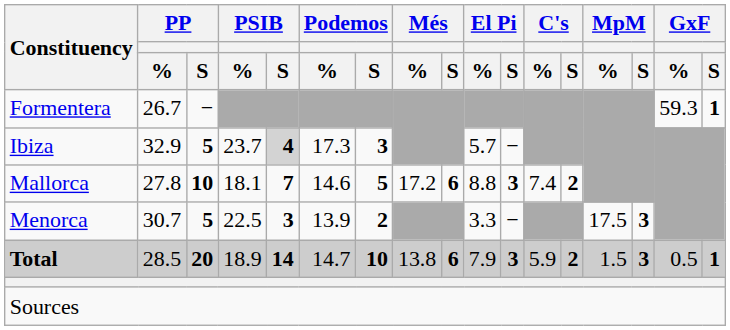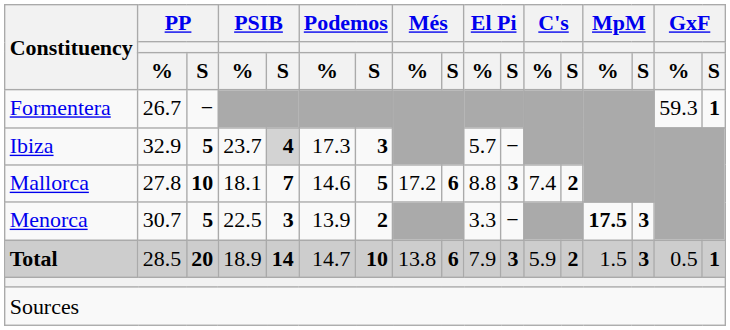(608, 220) normal -> (608, 220) bold
